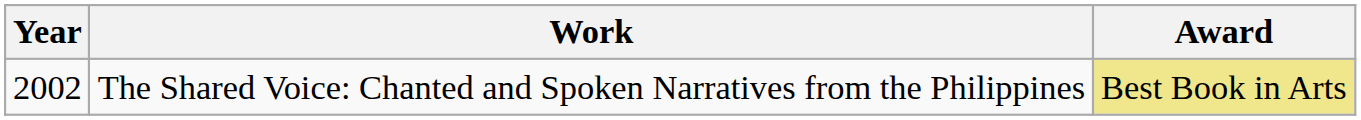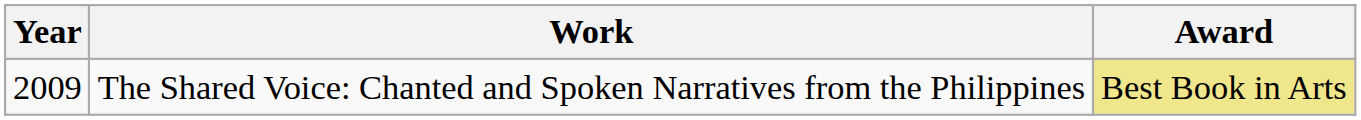(47, 86) 2002 -> (47, 86) 2009
